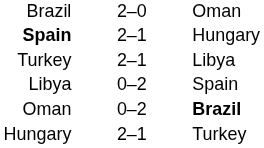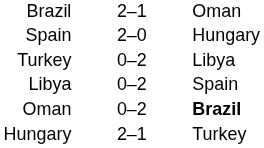(132, 10) 2–0 -> (132, 10) 2–1
(47, 35) bold -> (48, 35) normal
(132, 35) 2–1 -> (132, 35) 2–0
(132, 60) 2–1 -> (132, 60) 0–2
